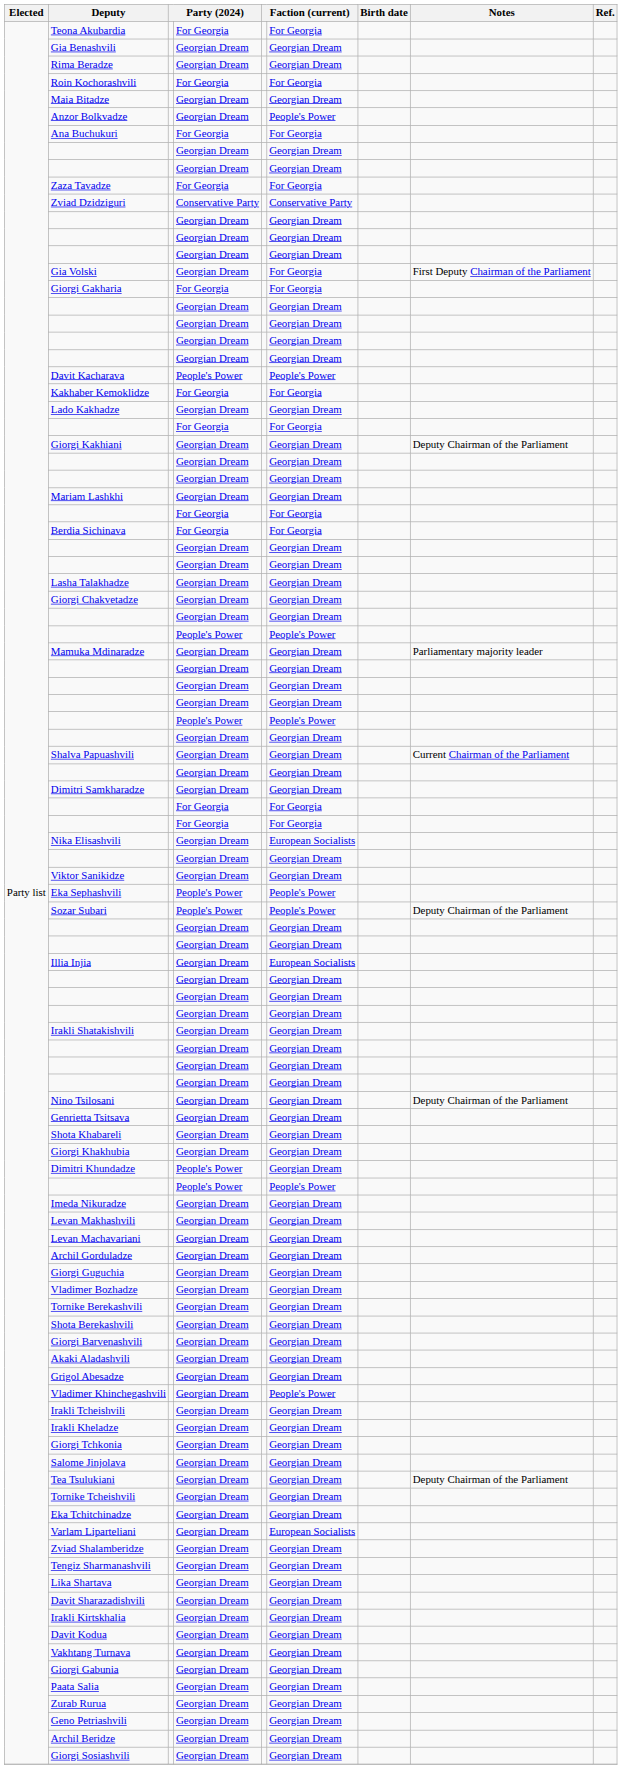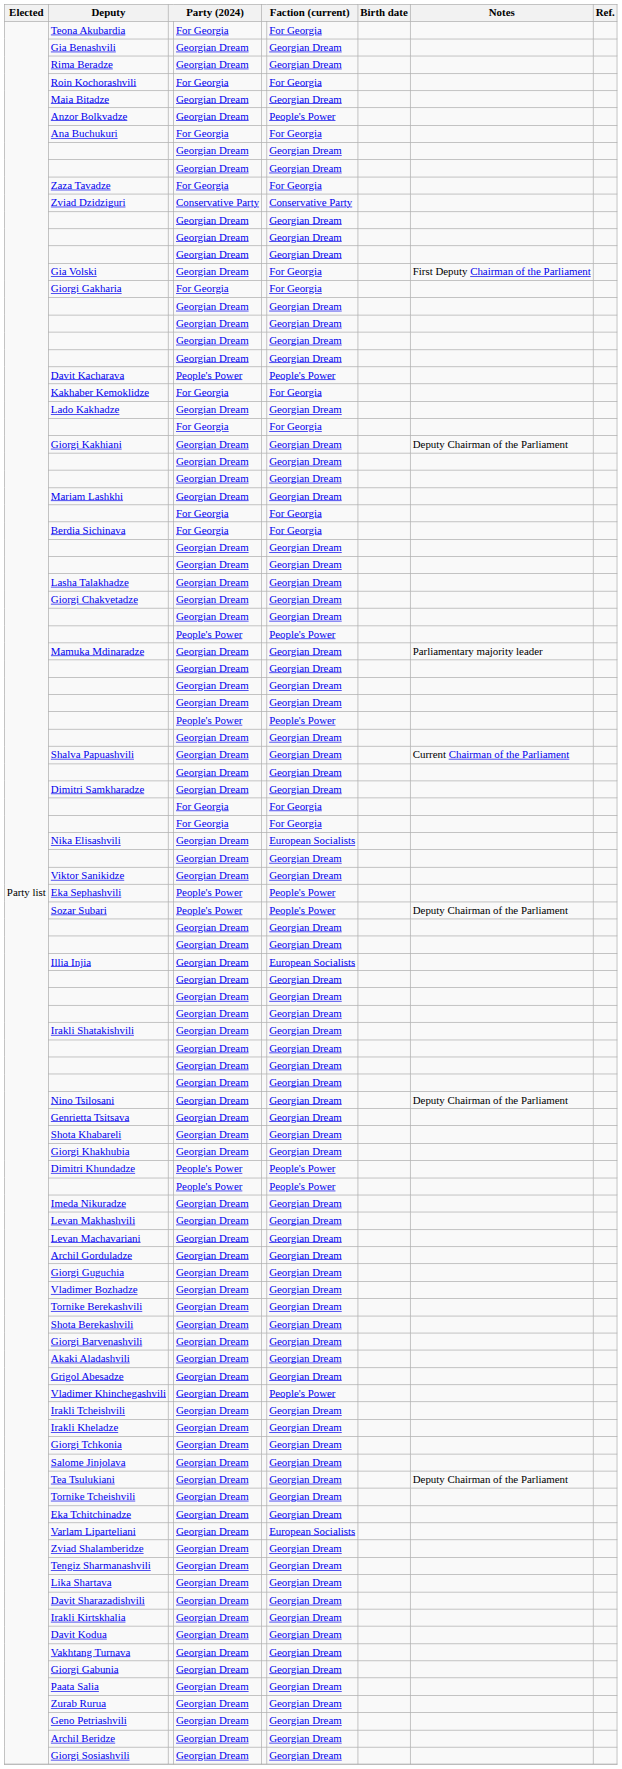(305, 1169) Georgian Dream -> (302, 1169) People's Power
